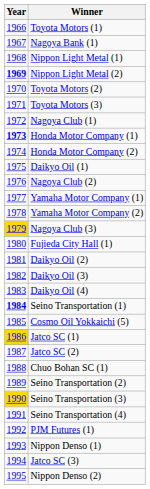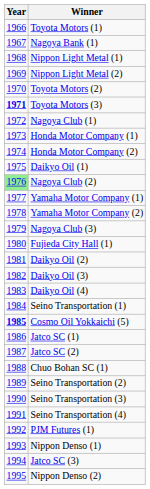(16, 74) bold -> (16, 74) normal
(16, 105) normal -> (16, 105) bold
(16, 136) bold -> (16, 136) normal
(16, 182) no background -> (16, 182) lightgreen background
(16, 228) gold background -> (16, 228) no background
(16, 306) bold -> (16, 306) normal
(16, 321) normal -> (16, 321) bold
(16, 337) gold background -> (16, 337) no background
(16, 399) gold background -> (16, 399) no background
